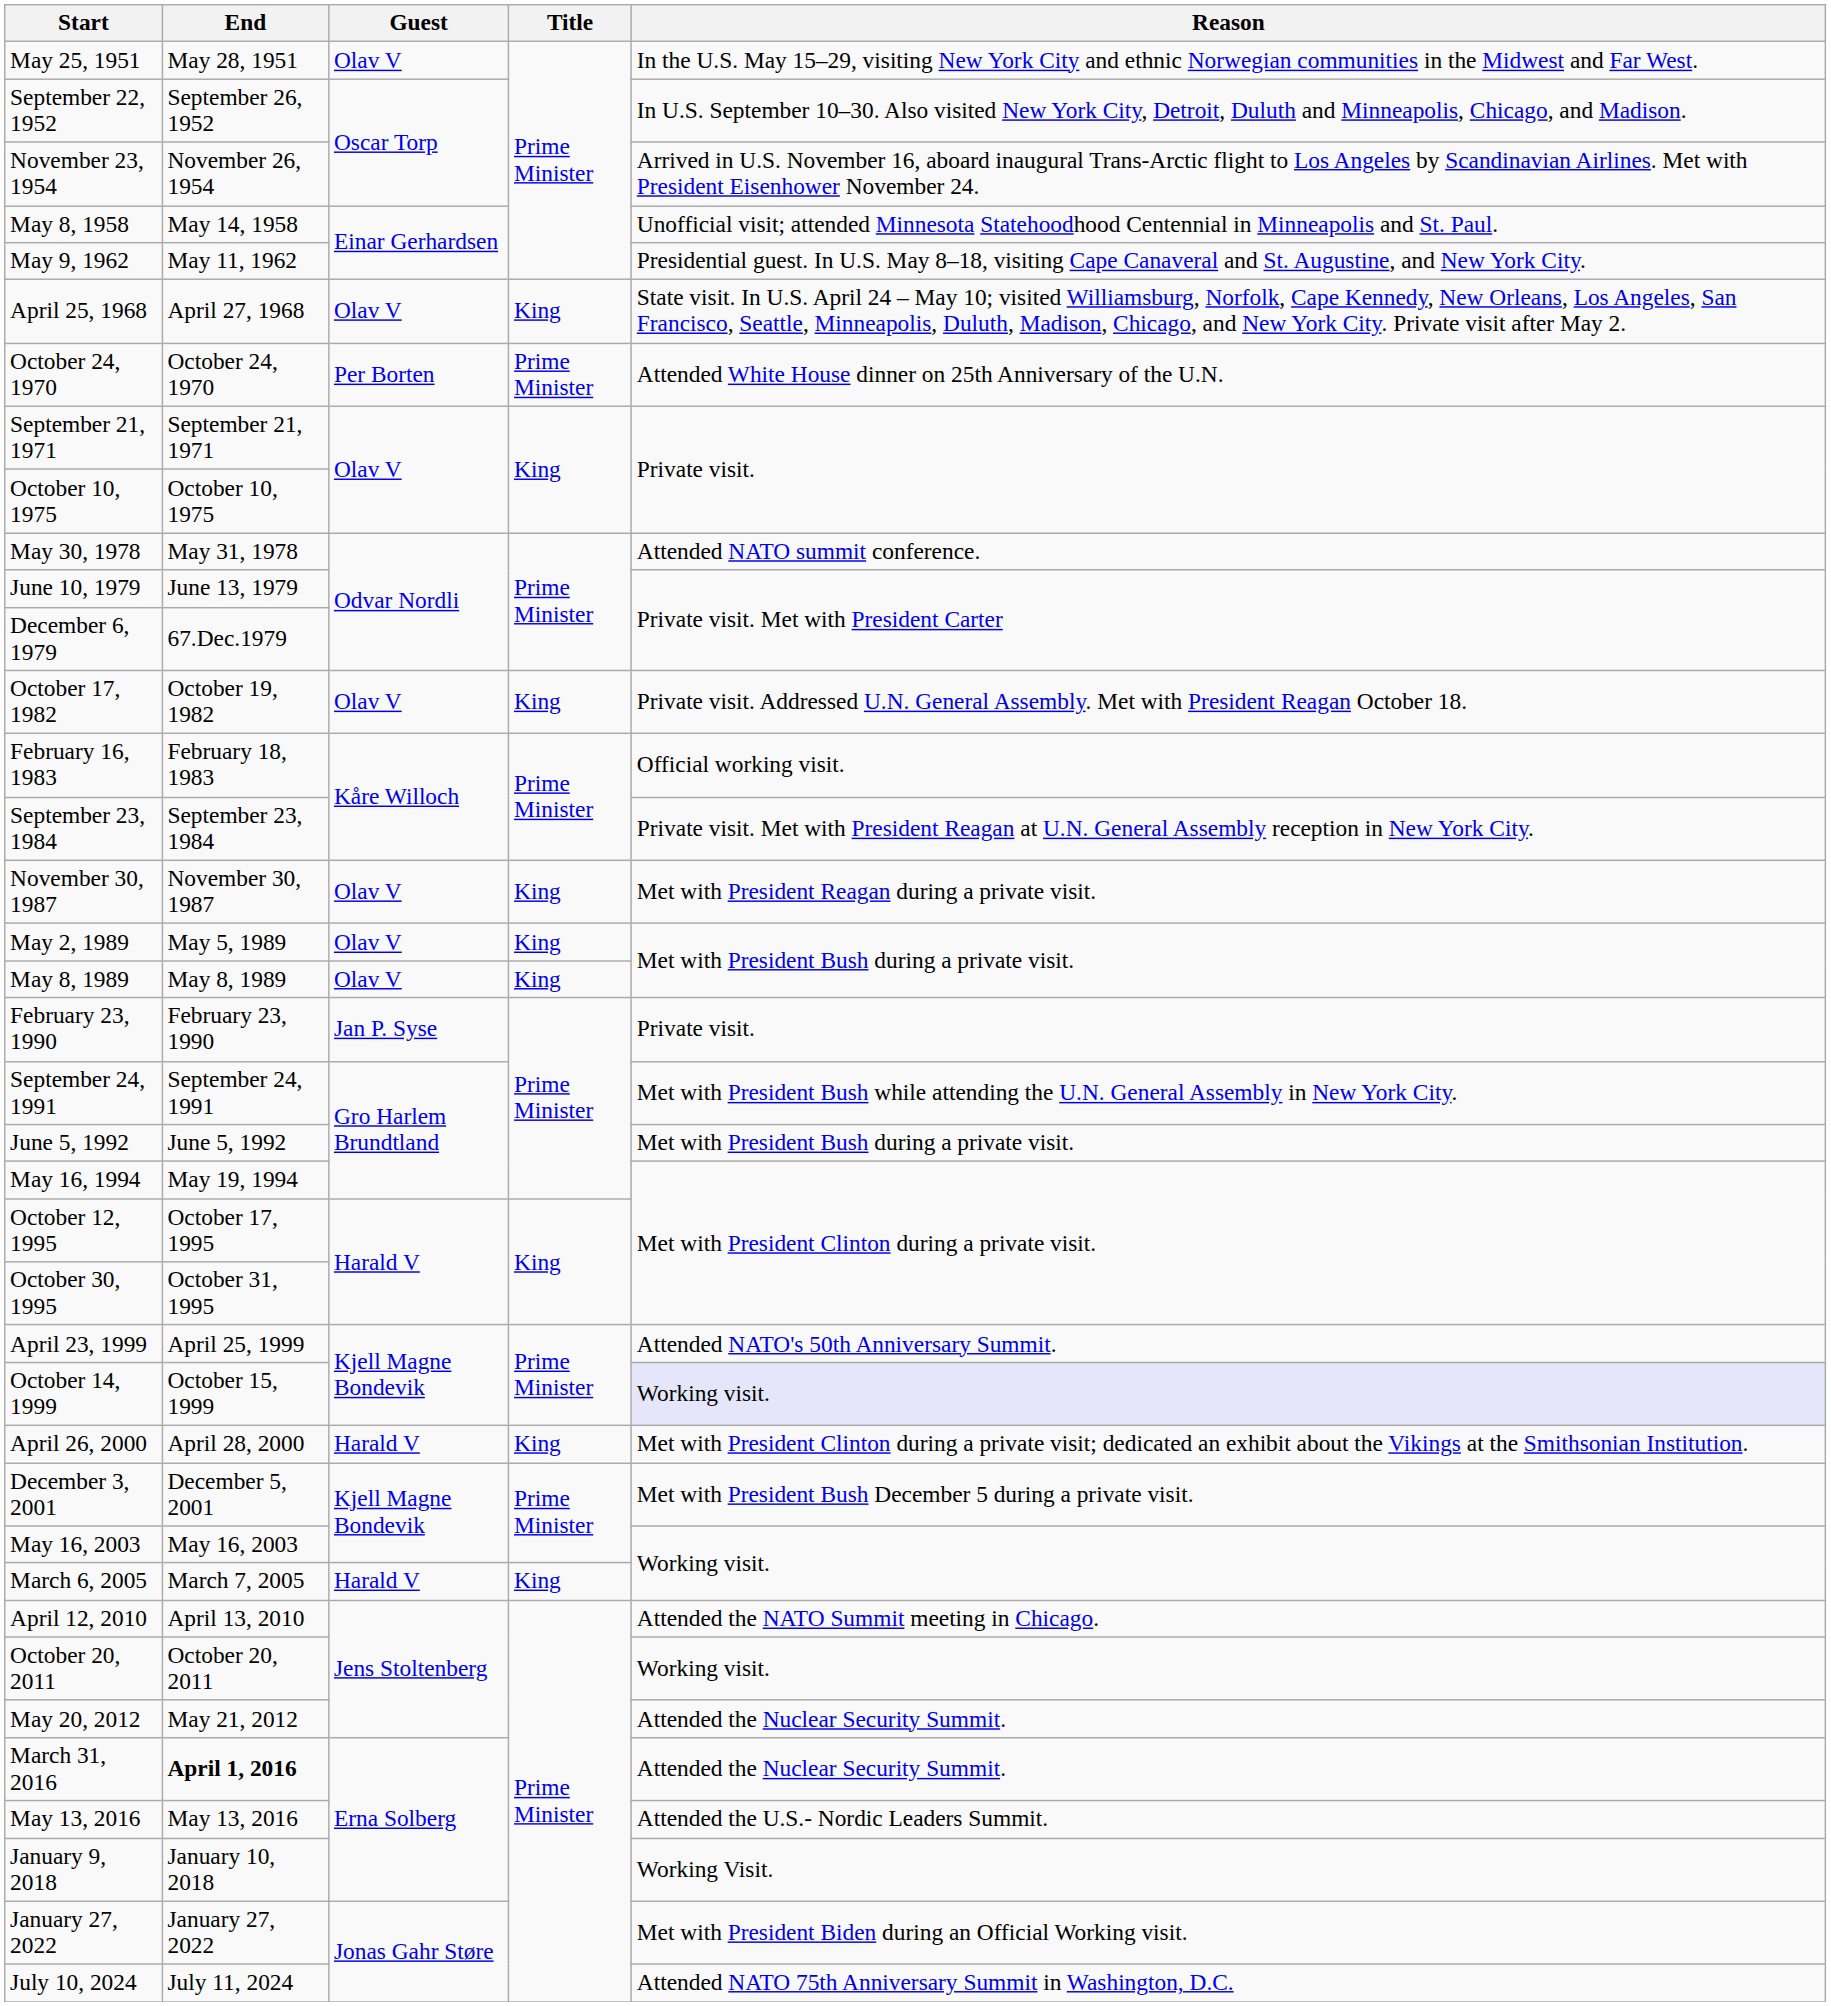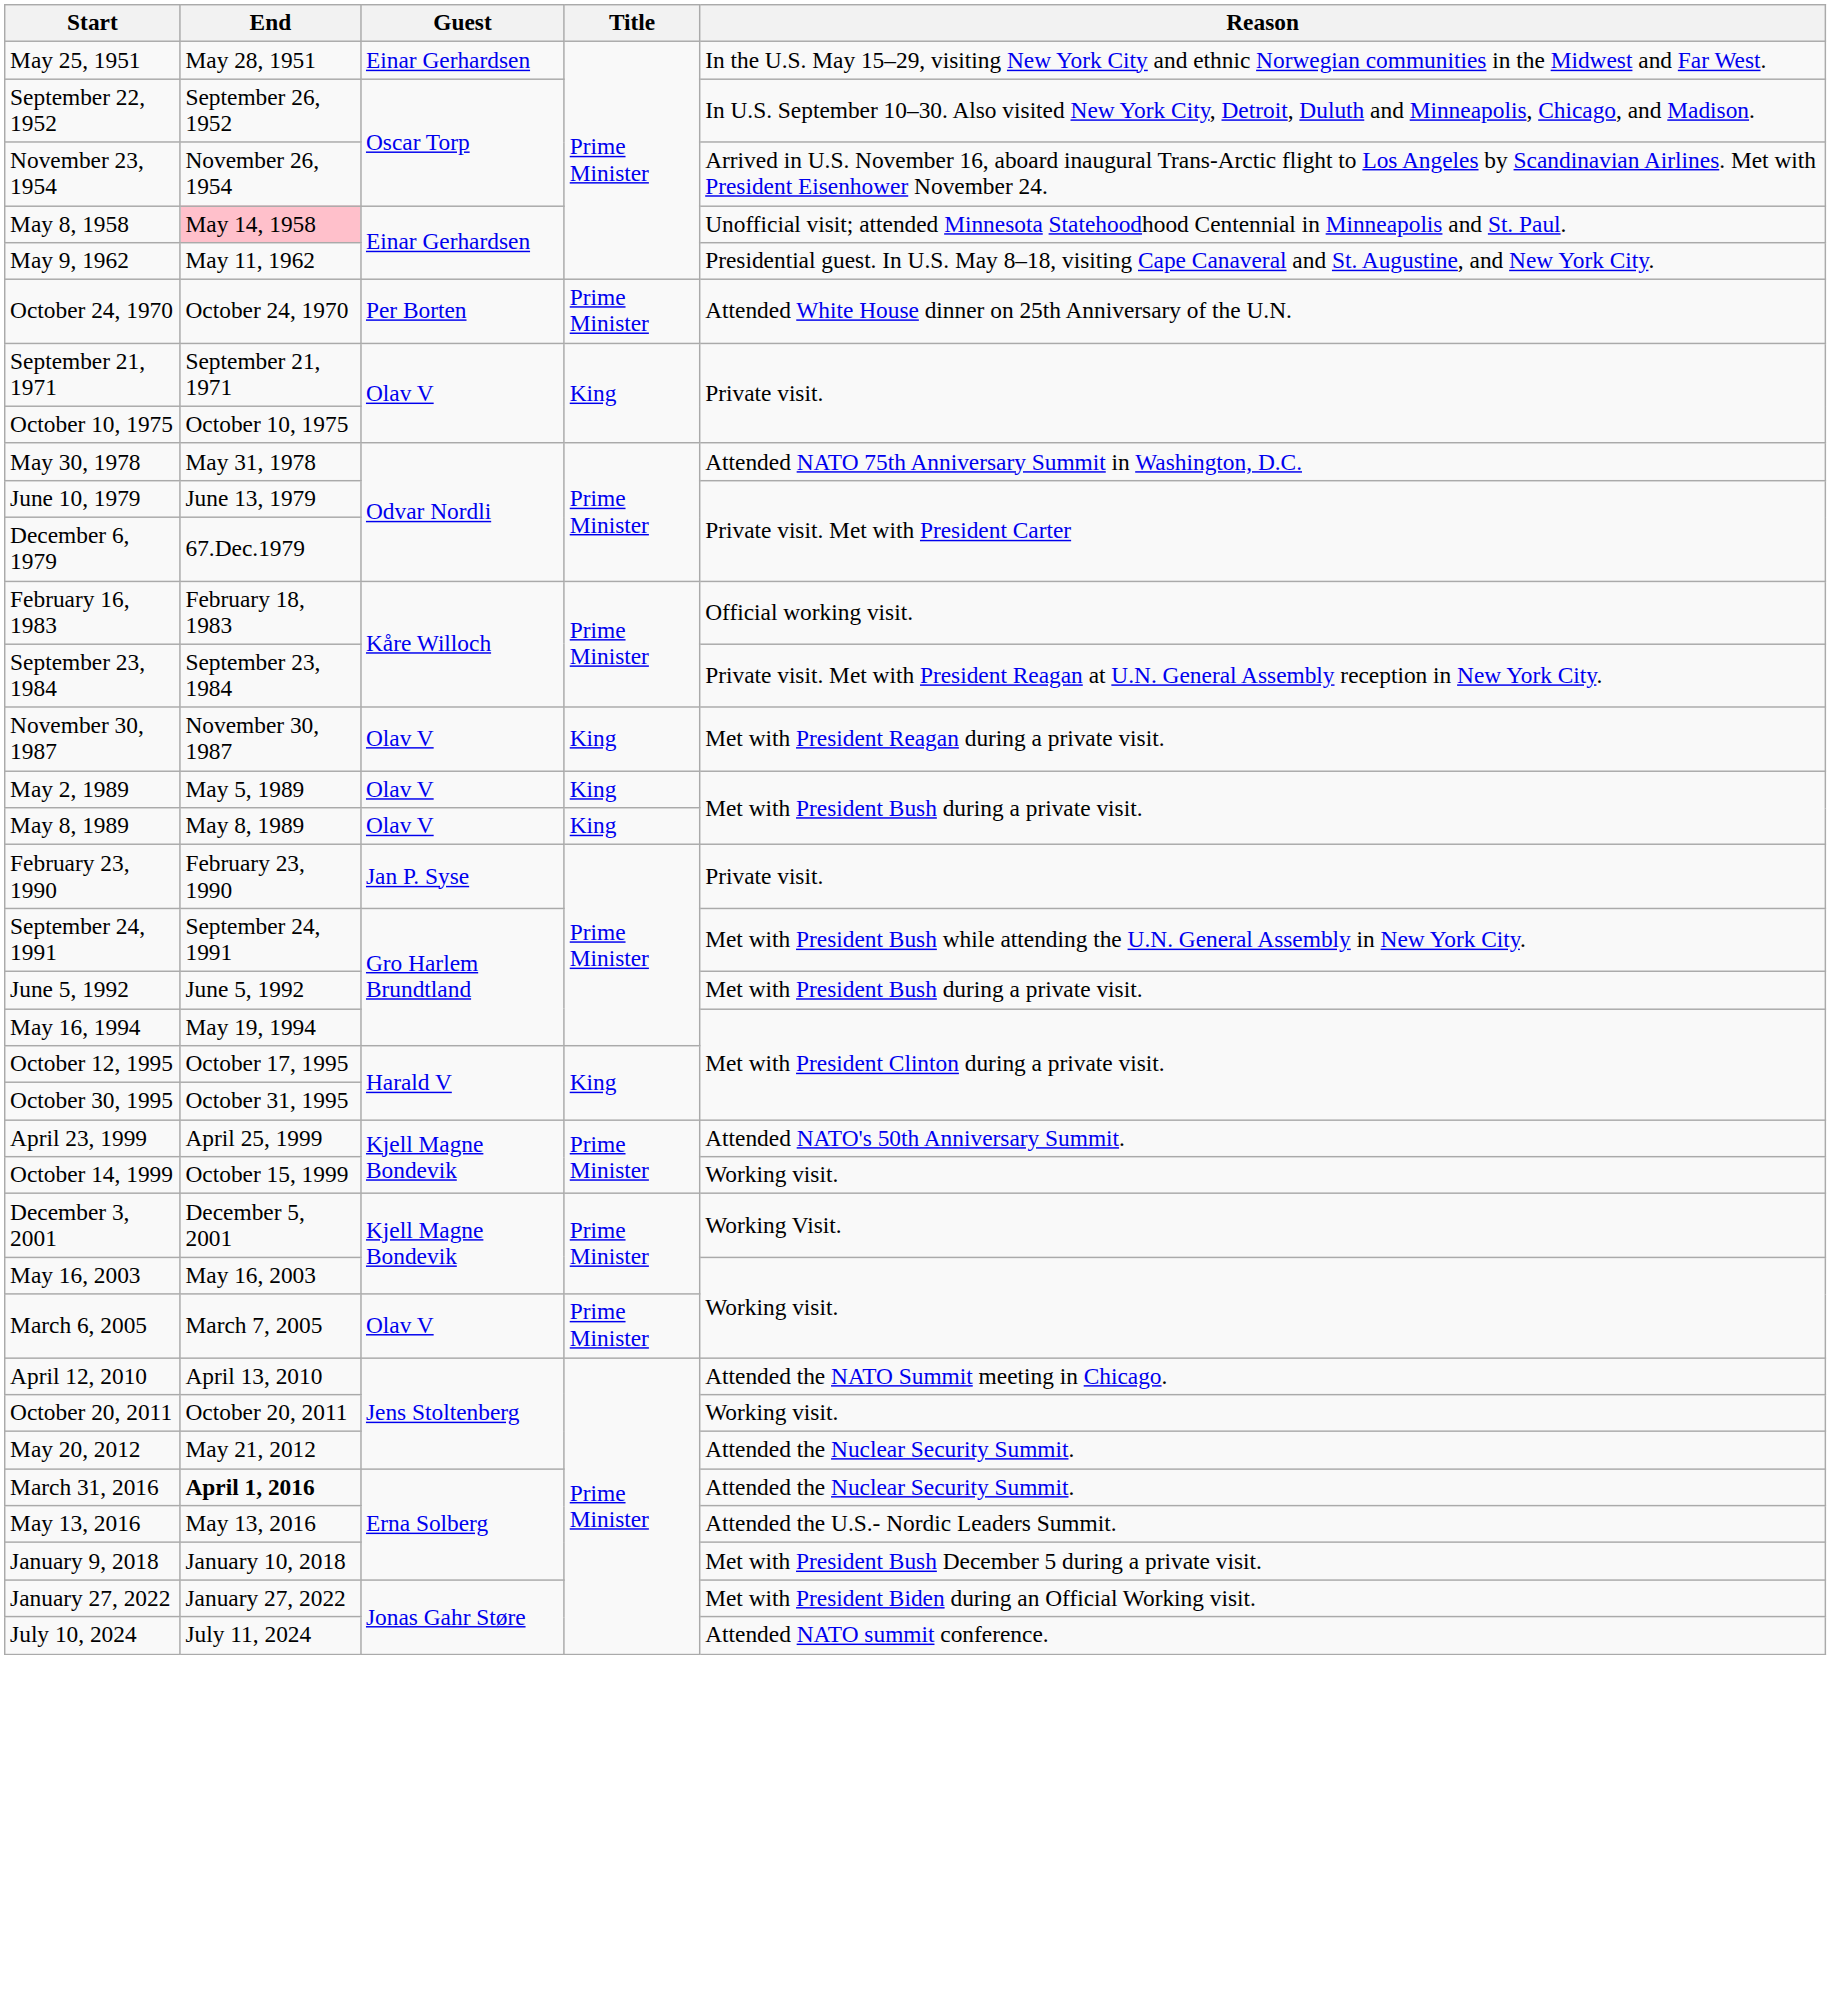(368, 60) Olav V -> (448, 60) Einar Gerhardsen
(233, 223) no background -> (251, 223) pink background
- row: (79, 311)
(809, 551) Attended NATO summit conference. -> (1004, 461) Attended NATO 75th Anniversary Summit in Washington, D.C.
- row: (65, 701)
(703, 1393) lavender background -> (772, 1174) no background
- row: (79, 1443)
(915, 1493) Met with President Bush December 5 during a private visit. -> (773, 1225) Working Visit.
(377, 1581) Harald V -> (400, 1325) Olav V
(537, 1581) King -> (609, 1325) Prime Minister
(705, 1869) Working Visit. -> (984, 1560) Met with President Bush December 5 during a private visit.
(935, 1982) Attended NATO 75th Anniversary Summit in Washington, D.C. -> (877, 1635) Attended NATO summit conference.
